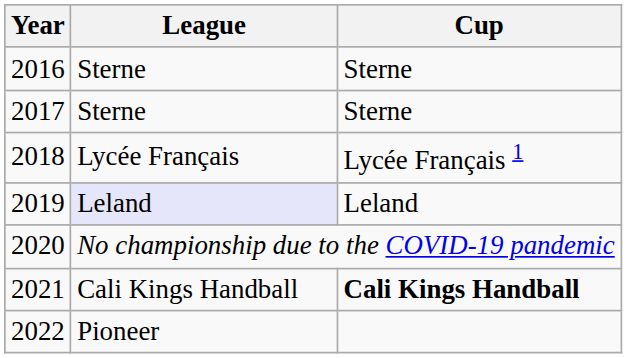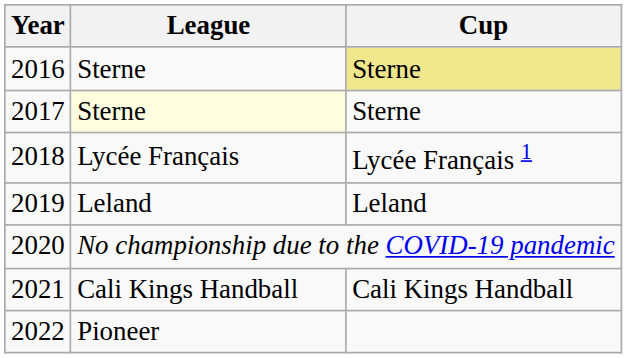(378, 68) no background -> (386, 68) khaki background
(112, 111) no background -> (112, 111) lightyellow background
(114, 203) lavender background -> (114, 203) no background
(462, 288) bold -> (463, 288) normal
